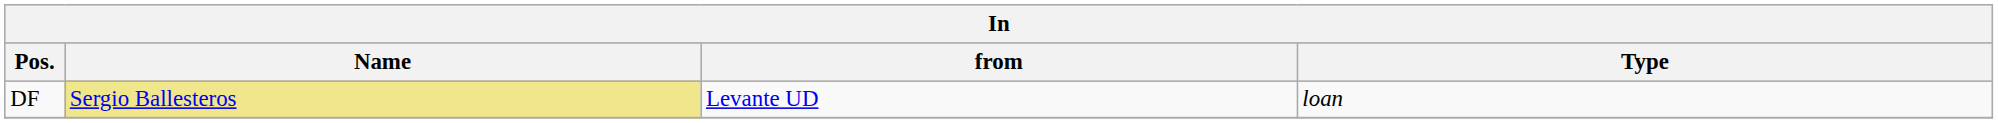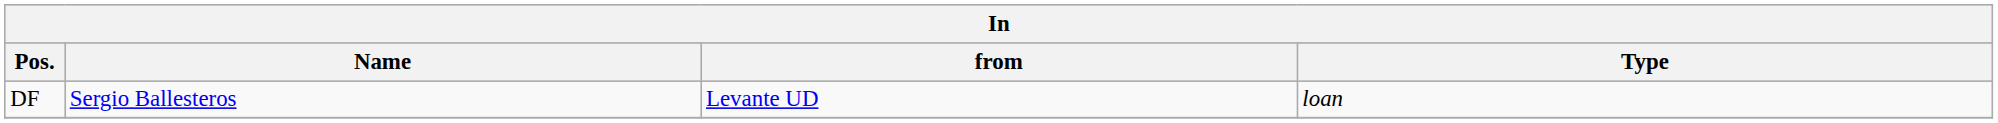(153, 99) khaki background -> (153, 99) no background
